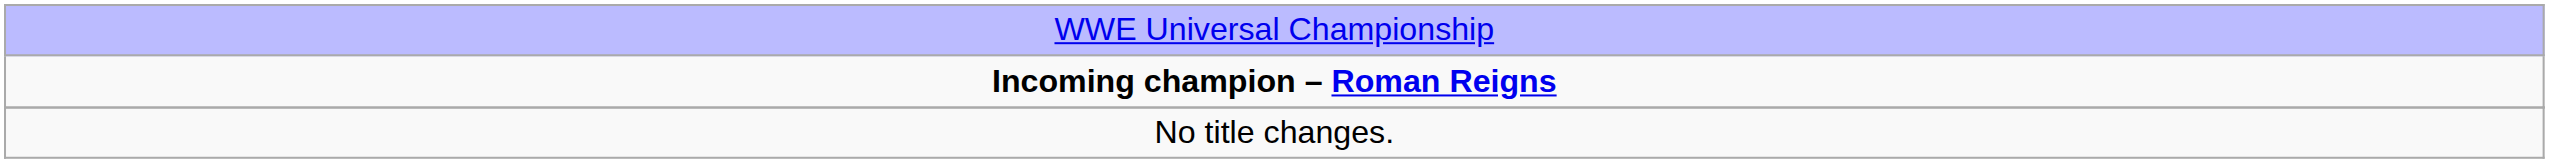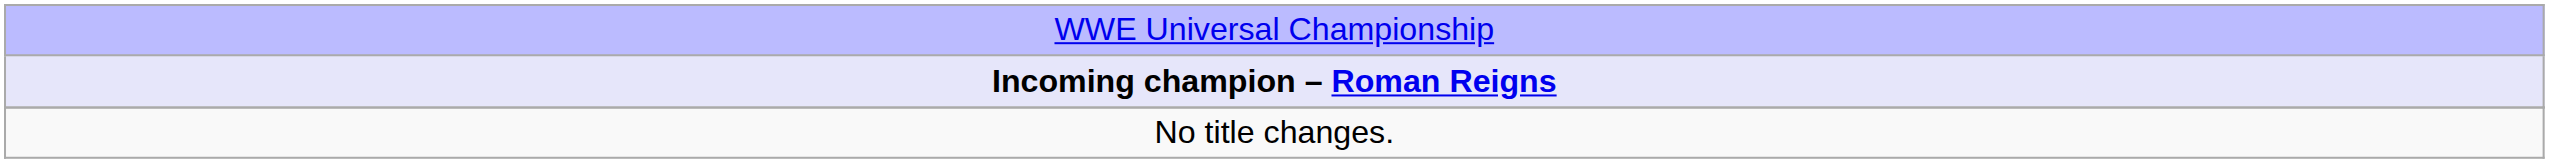(1274, 81) no background -> (1274, 81) lavender background
